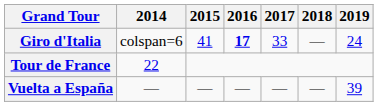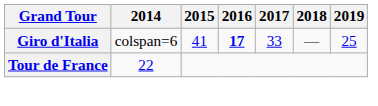(354, 40) 24 -> (349, 40) 25
- row: (60, 88)
